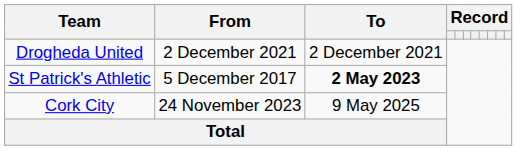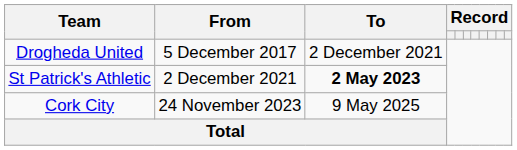(230, 52) 2 December 2021 -> (230, 52) 5 December 2017
(230, 78) 5 December 2017 -> (230, 78) 2 December 2021
